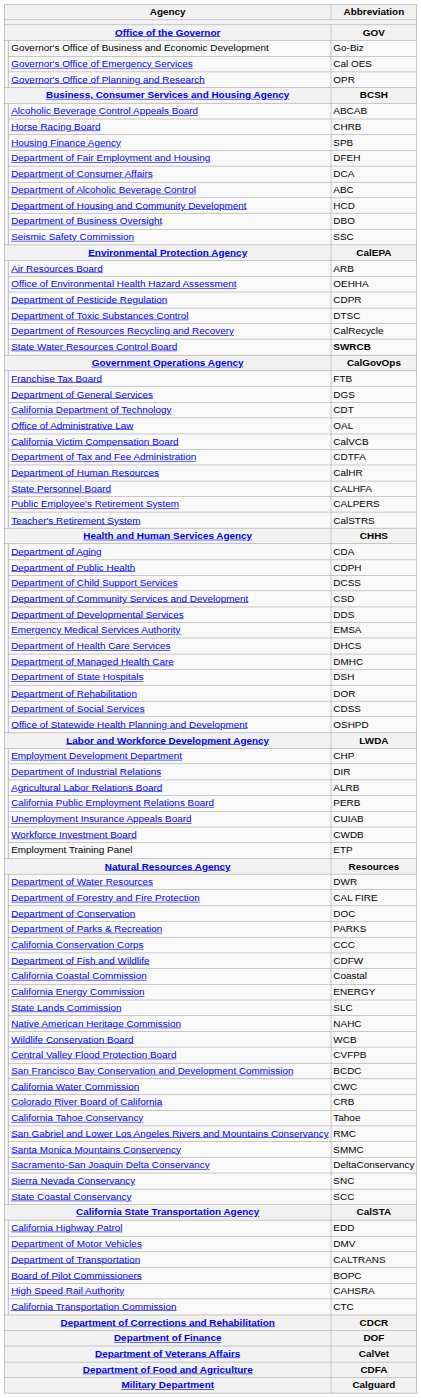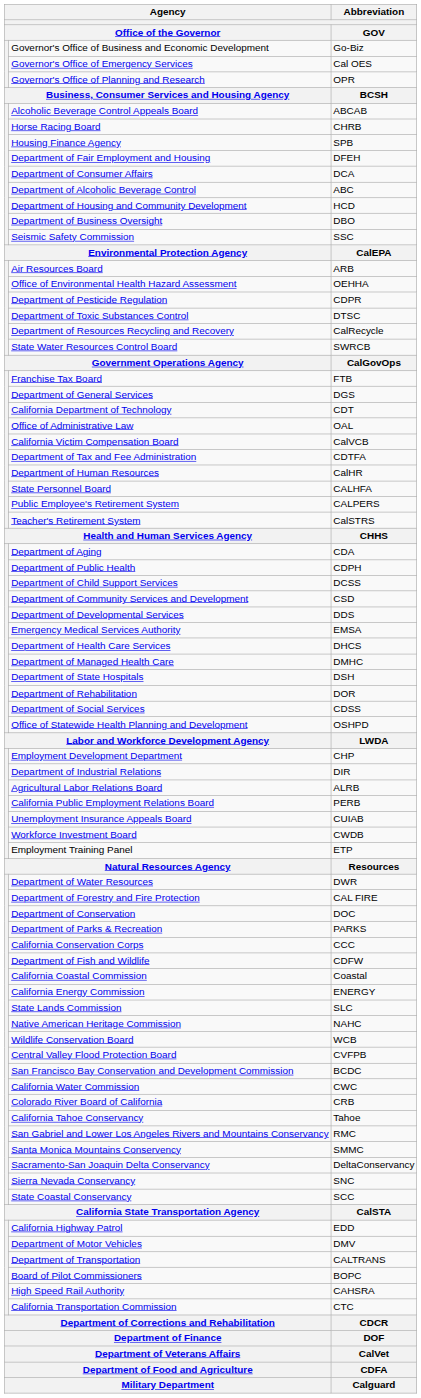(352, 347) bold -> (352, 347) normal
